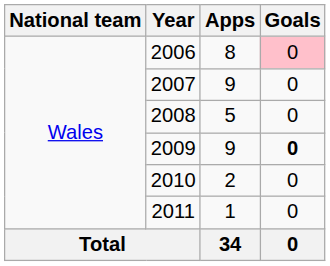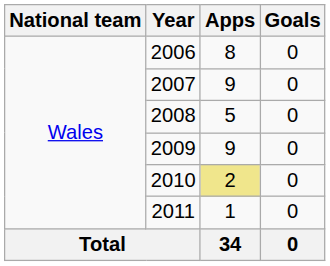(293, 52) pink background -> (293, 52) no background
(293, 148) bold -> (293, 148) normal
(230, 180) no background -> (230, 180) khaki background
